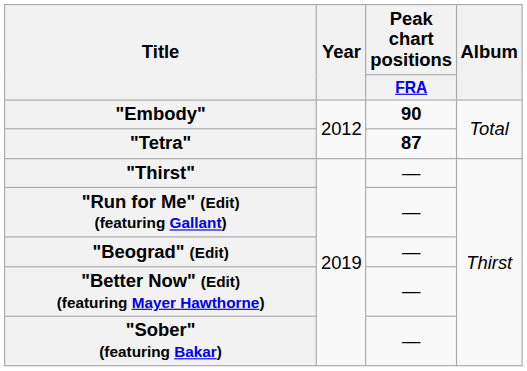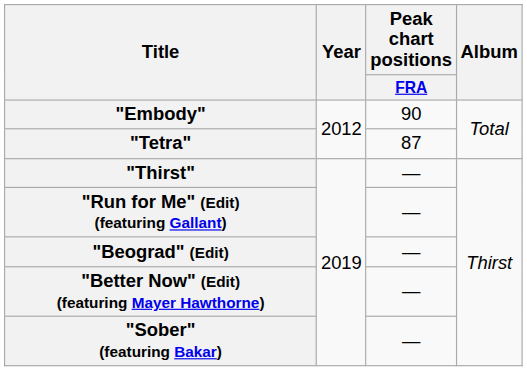(411, 114) bold -> (411, 114) normal
(411, 143) bold -> (411, 143) normal
